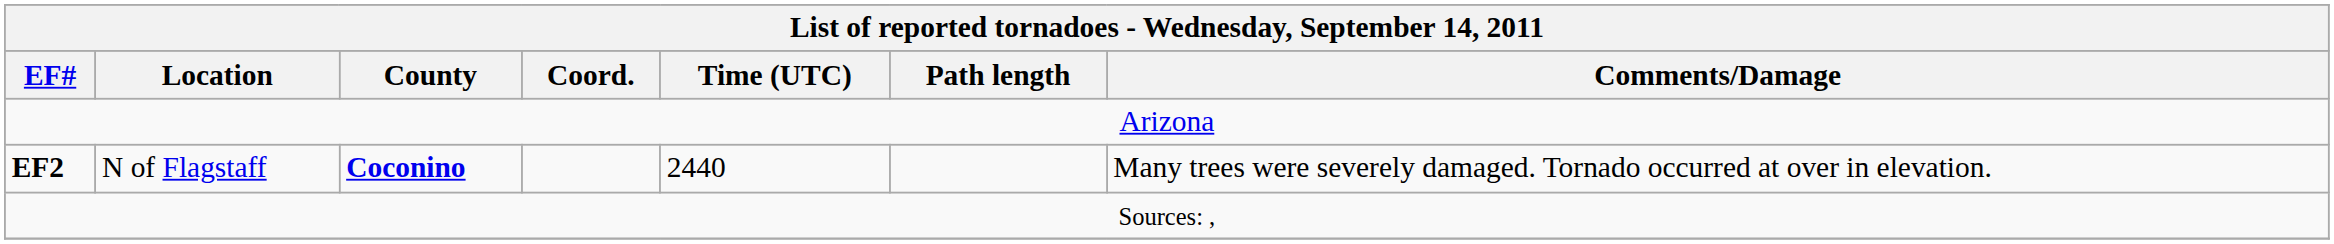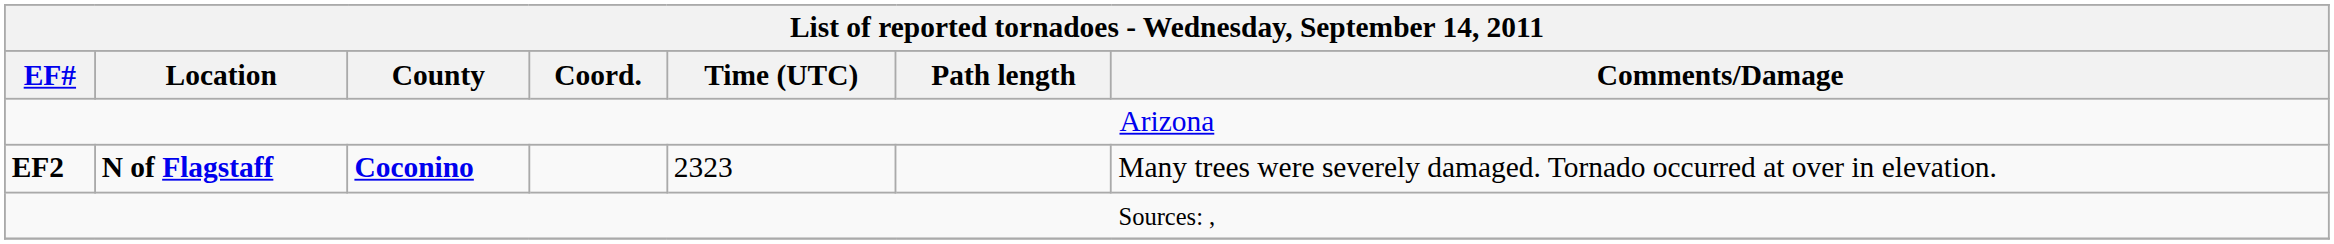(184, 167) normal -> (187, 167) bold
(696, 167) 2440 -> (703, 167) 2323
